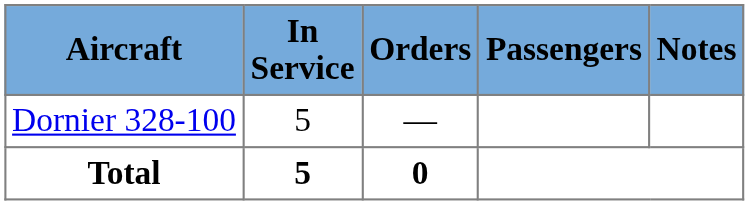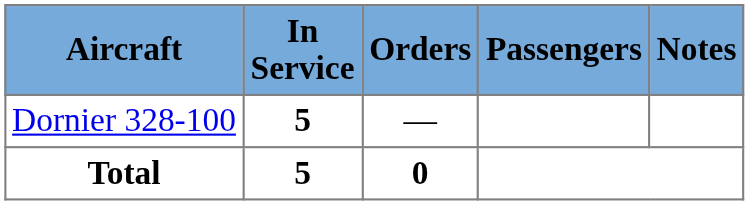(303, 120) normal -> (303, 120) bold
